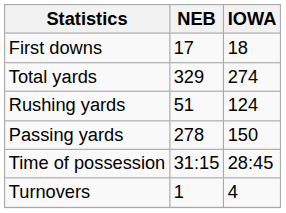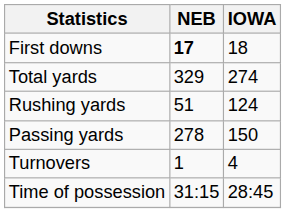(184, 47) normal -> (184, 47) bold
rows swapped: (49, 192) <-> (87, 163)
